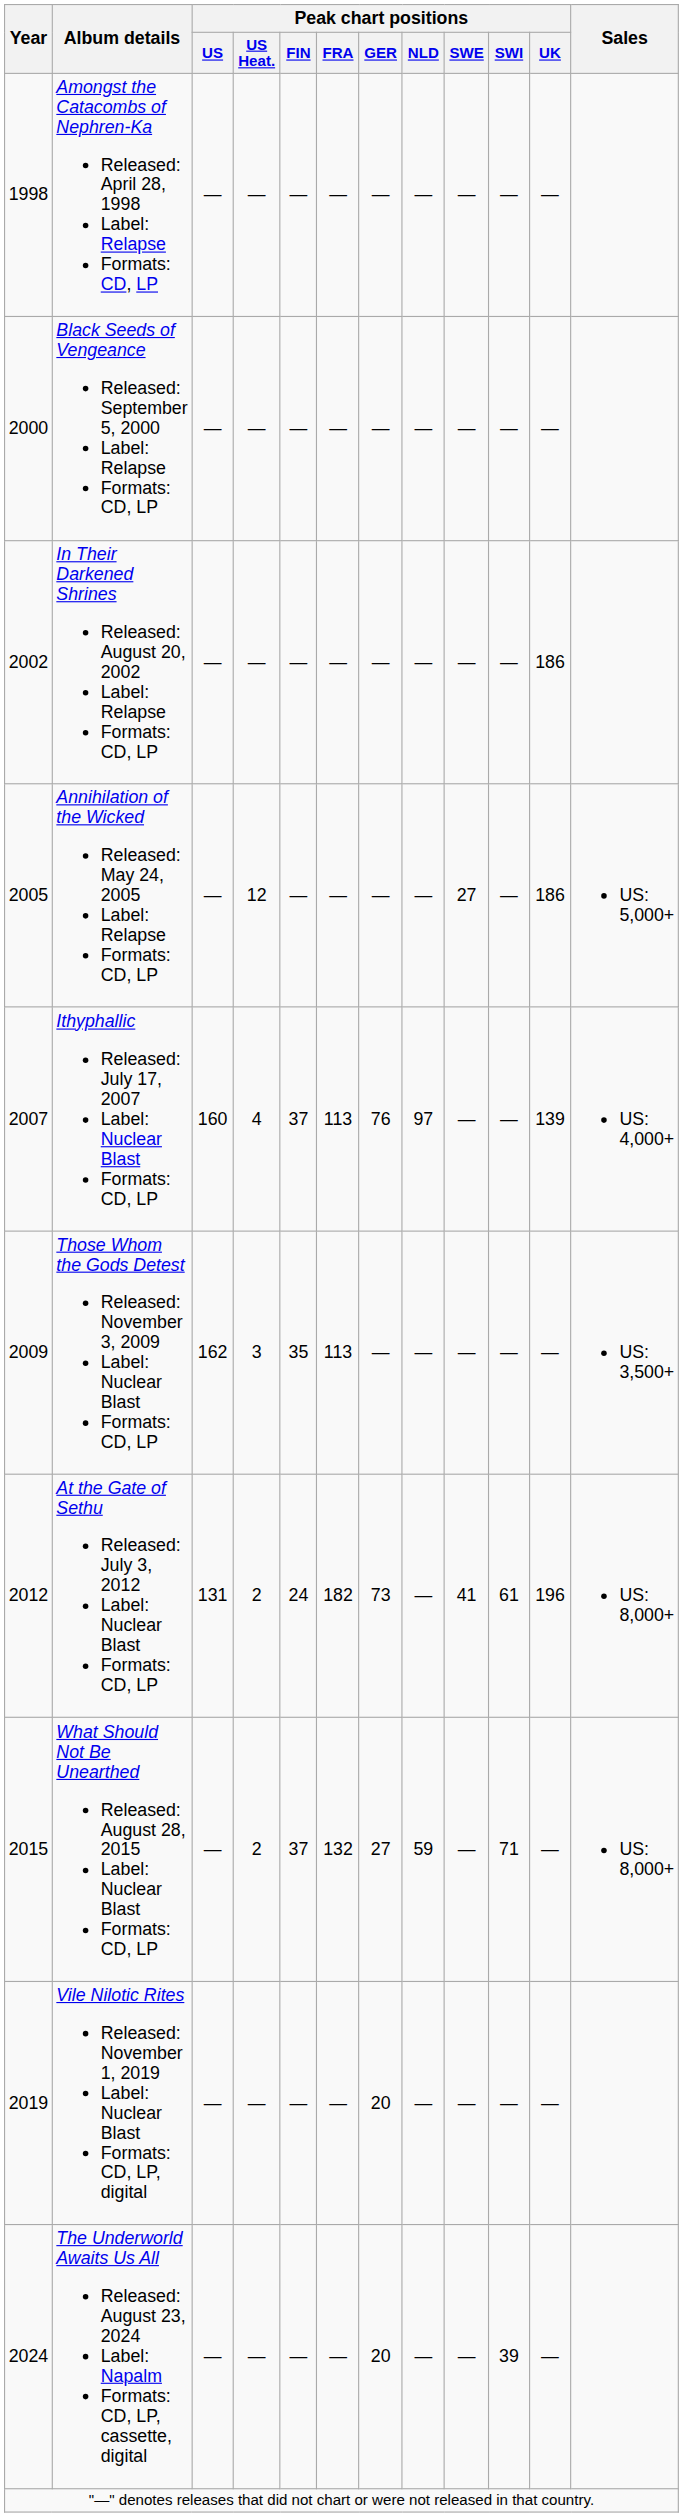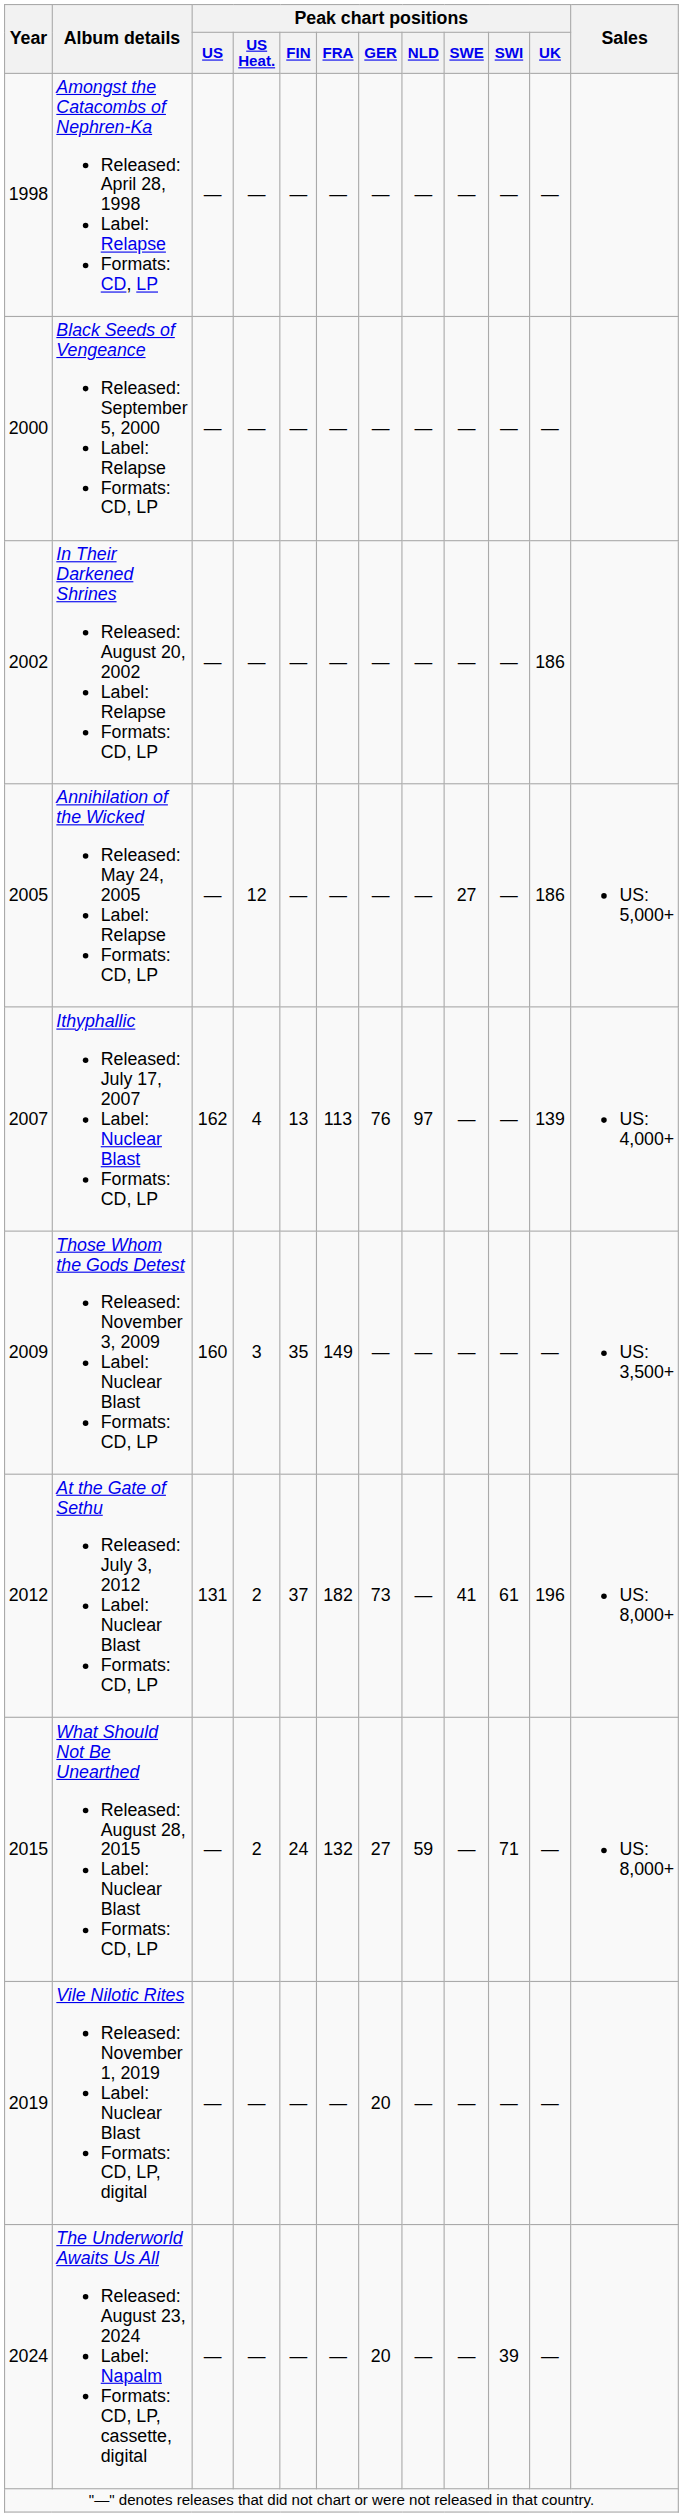(213, 1118) 160 -> (213, 1118) 162
(298, 1118) 37 -> (298, 1118) 13
(213, 1352) 162 -> (213, 1352) 160
(338, 1352) 113 -> (338, 1352) 149
(298, 1595) 24 -> (298, 1595) 37
(298, 1849) 37 -> (298, 1849) 24
